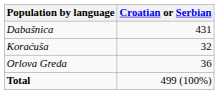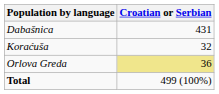(206, 64) no background -> (206, 64) khaki background
